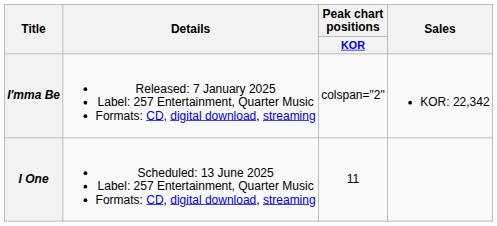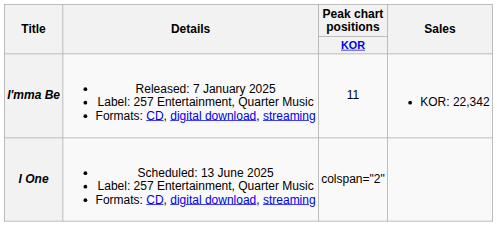(353, 95) colspan="2" -> (353, 95) 11
(353, 179) 11 -> (353, 179) colspan="2"
